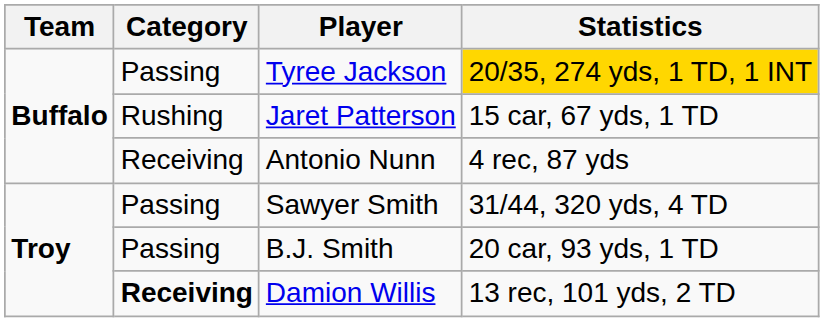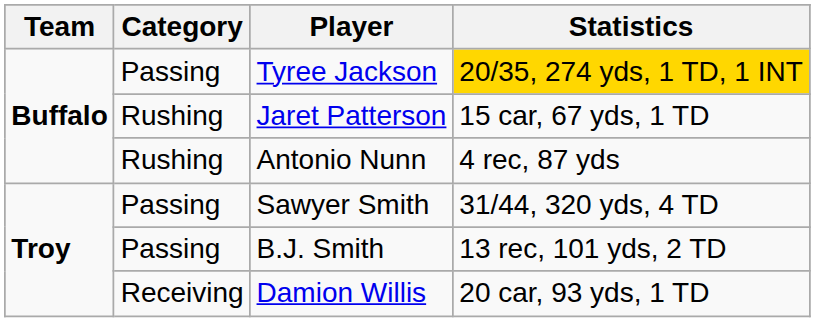(182, 159) Receiving -> (172, 159) Rushing
(594, 248) 20 car, 93 yds, 1 TD -> (593, 248) 13 rec, 101 yds, 2 TD
(187, 293) bold -> (182, 293) normal
(602, 293) 13 rec, 101 yds, 2 TD -> (584, 293) 20 car, 93 yds, 1 TD
